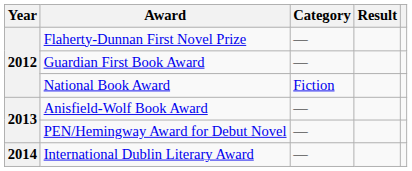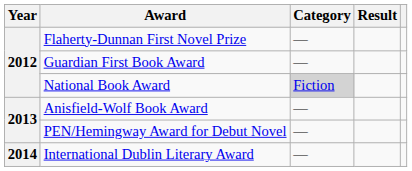(314, 85) no background -> (314, 85) lightgrey background
